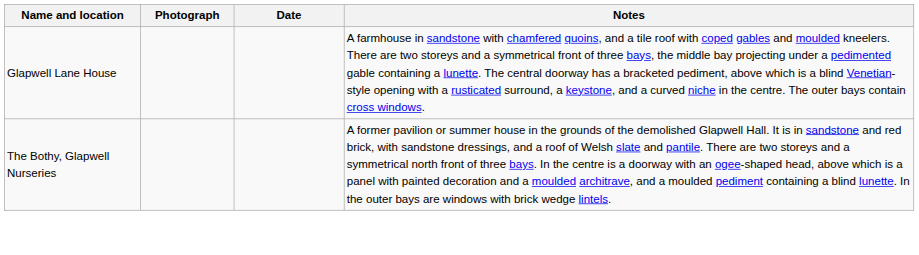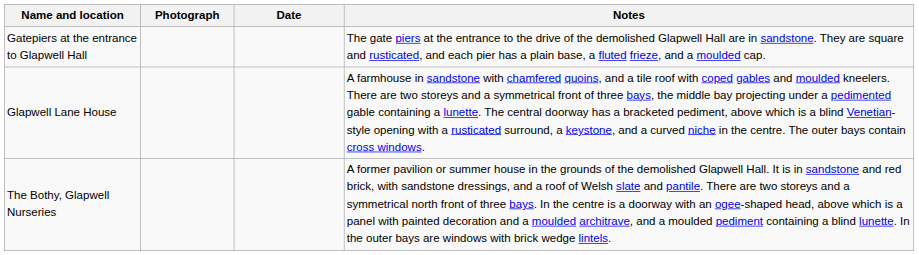+ row: (72, 47)
